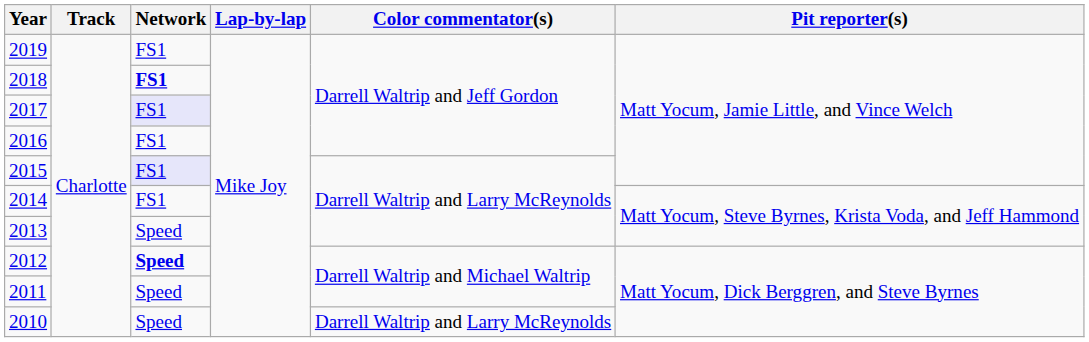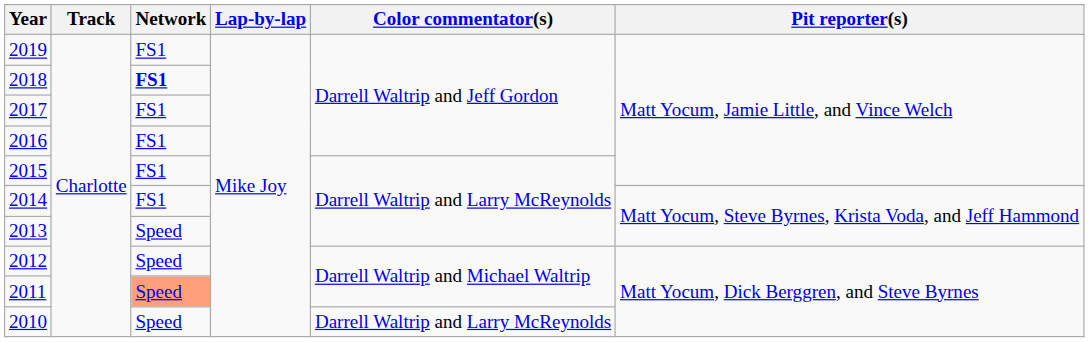(151, 110) lavender background -> (151, 110) no background
(151, 170) lavender background -> (151, 170) no background
(160, 261) bold -> (159, 261) normal
(159, 291) no background -> (159, 291) lightsalmon background
